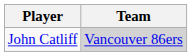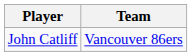(134, 39) lightgrey background -> (134, 39) no background
